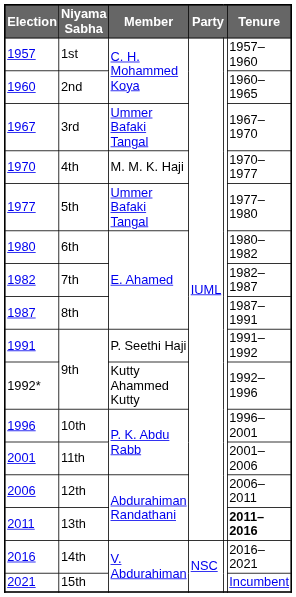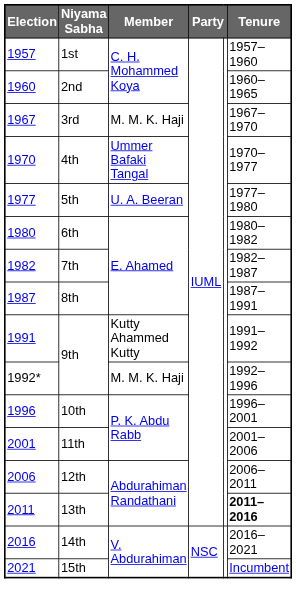(132, 127) Ummer Bafaki Tangal -> (147, 120) M. M. K. Haji
(147, 167) M. M. K. Haji -> (132, 160) Ummer Bafaki Tangal
(132, 207) Ummer Bafaki Tangal -> (147, 200) U. A. Beeran
(148, 345) P. Seethi Haji -> (140, 338) Kutty Ahammed Kutty
(140, 385) Kutty Ahammed Kutty -> (147, 378) M. M. K. Haji
